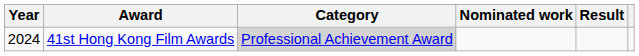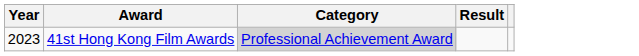- column: (516, 16)
(24, 39) 2024 -> (24, 39) 2023
